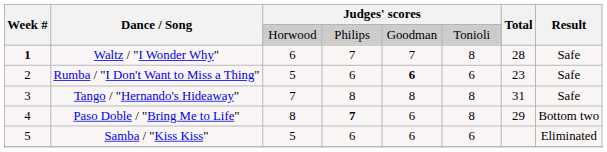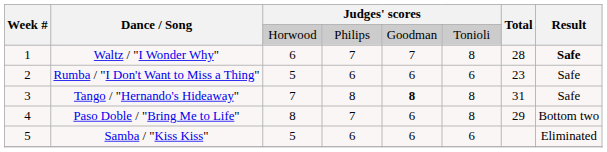(27, 55) bold -> (27, 55) normal
(569, 55) normal -> (569, 55) bold
(412, 75) bold -> (412, 75) normal
(412, 95) normal -> (412, 95) bold
(352, 116) bold -> (352, 116) normal
